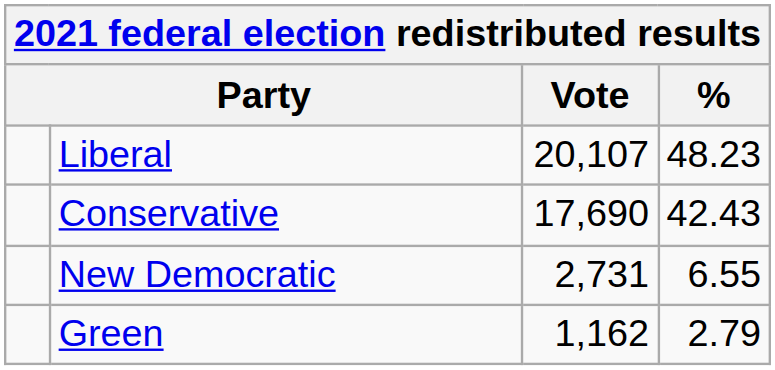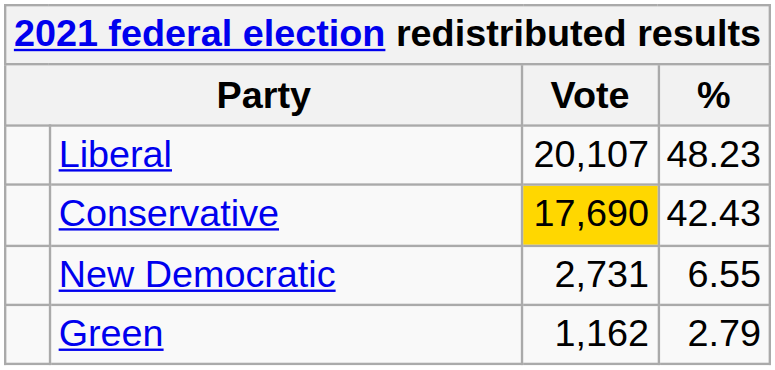(591, 214) no background -> (591, 214) gold background
